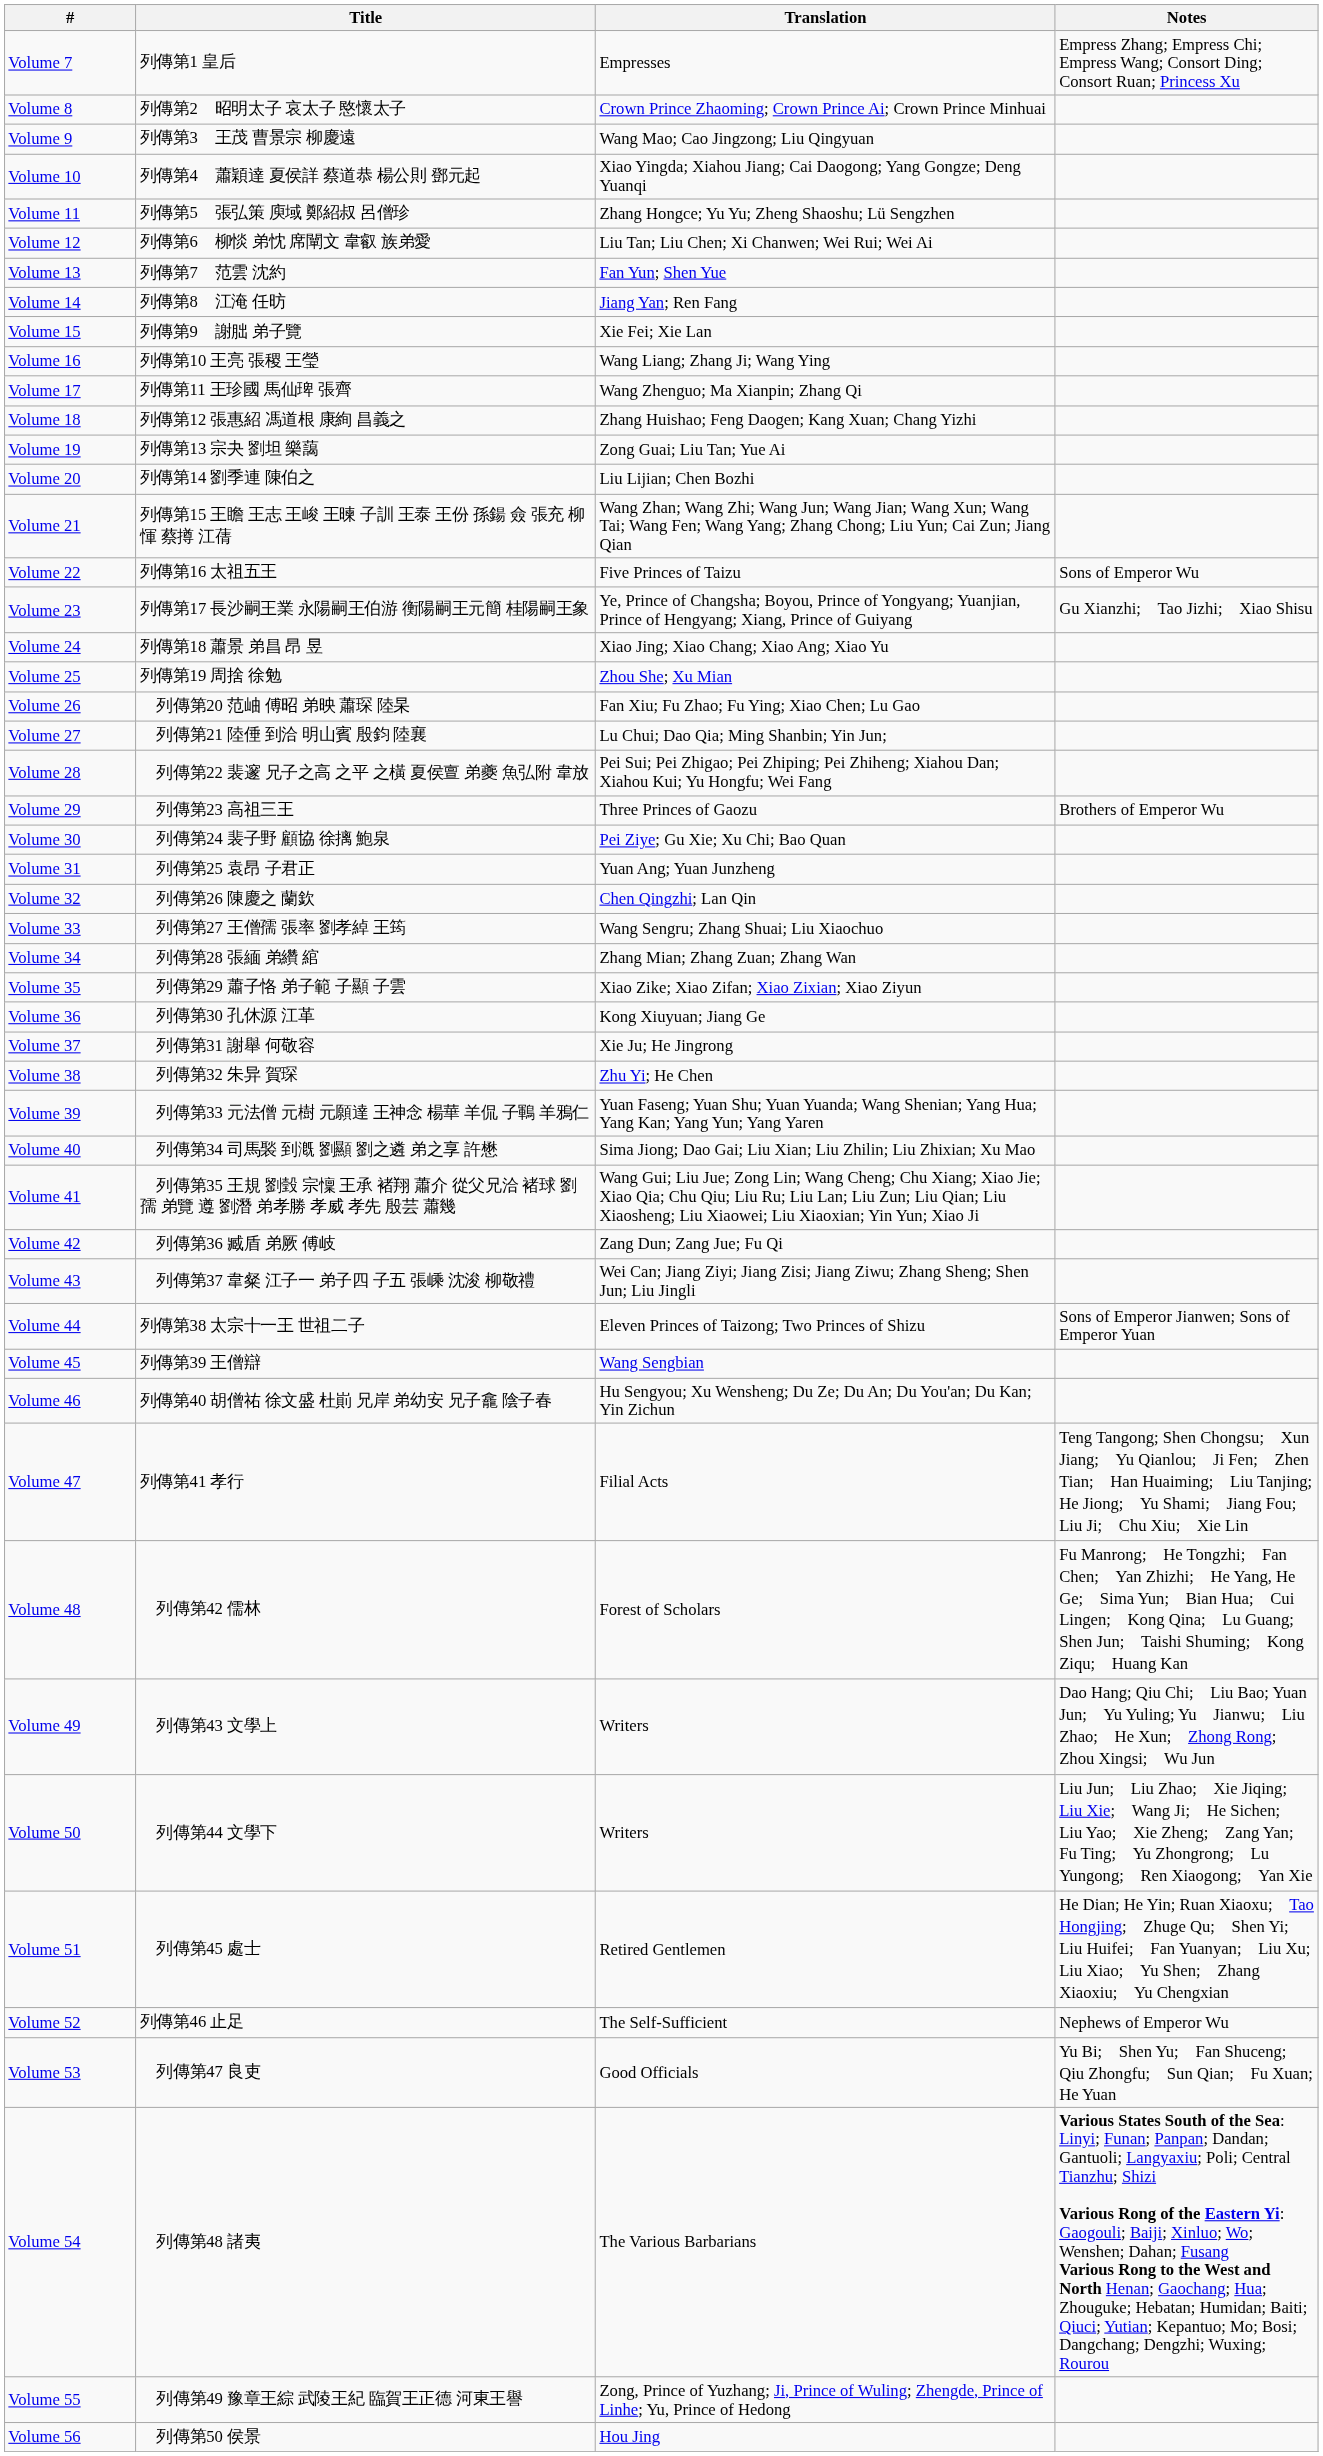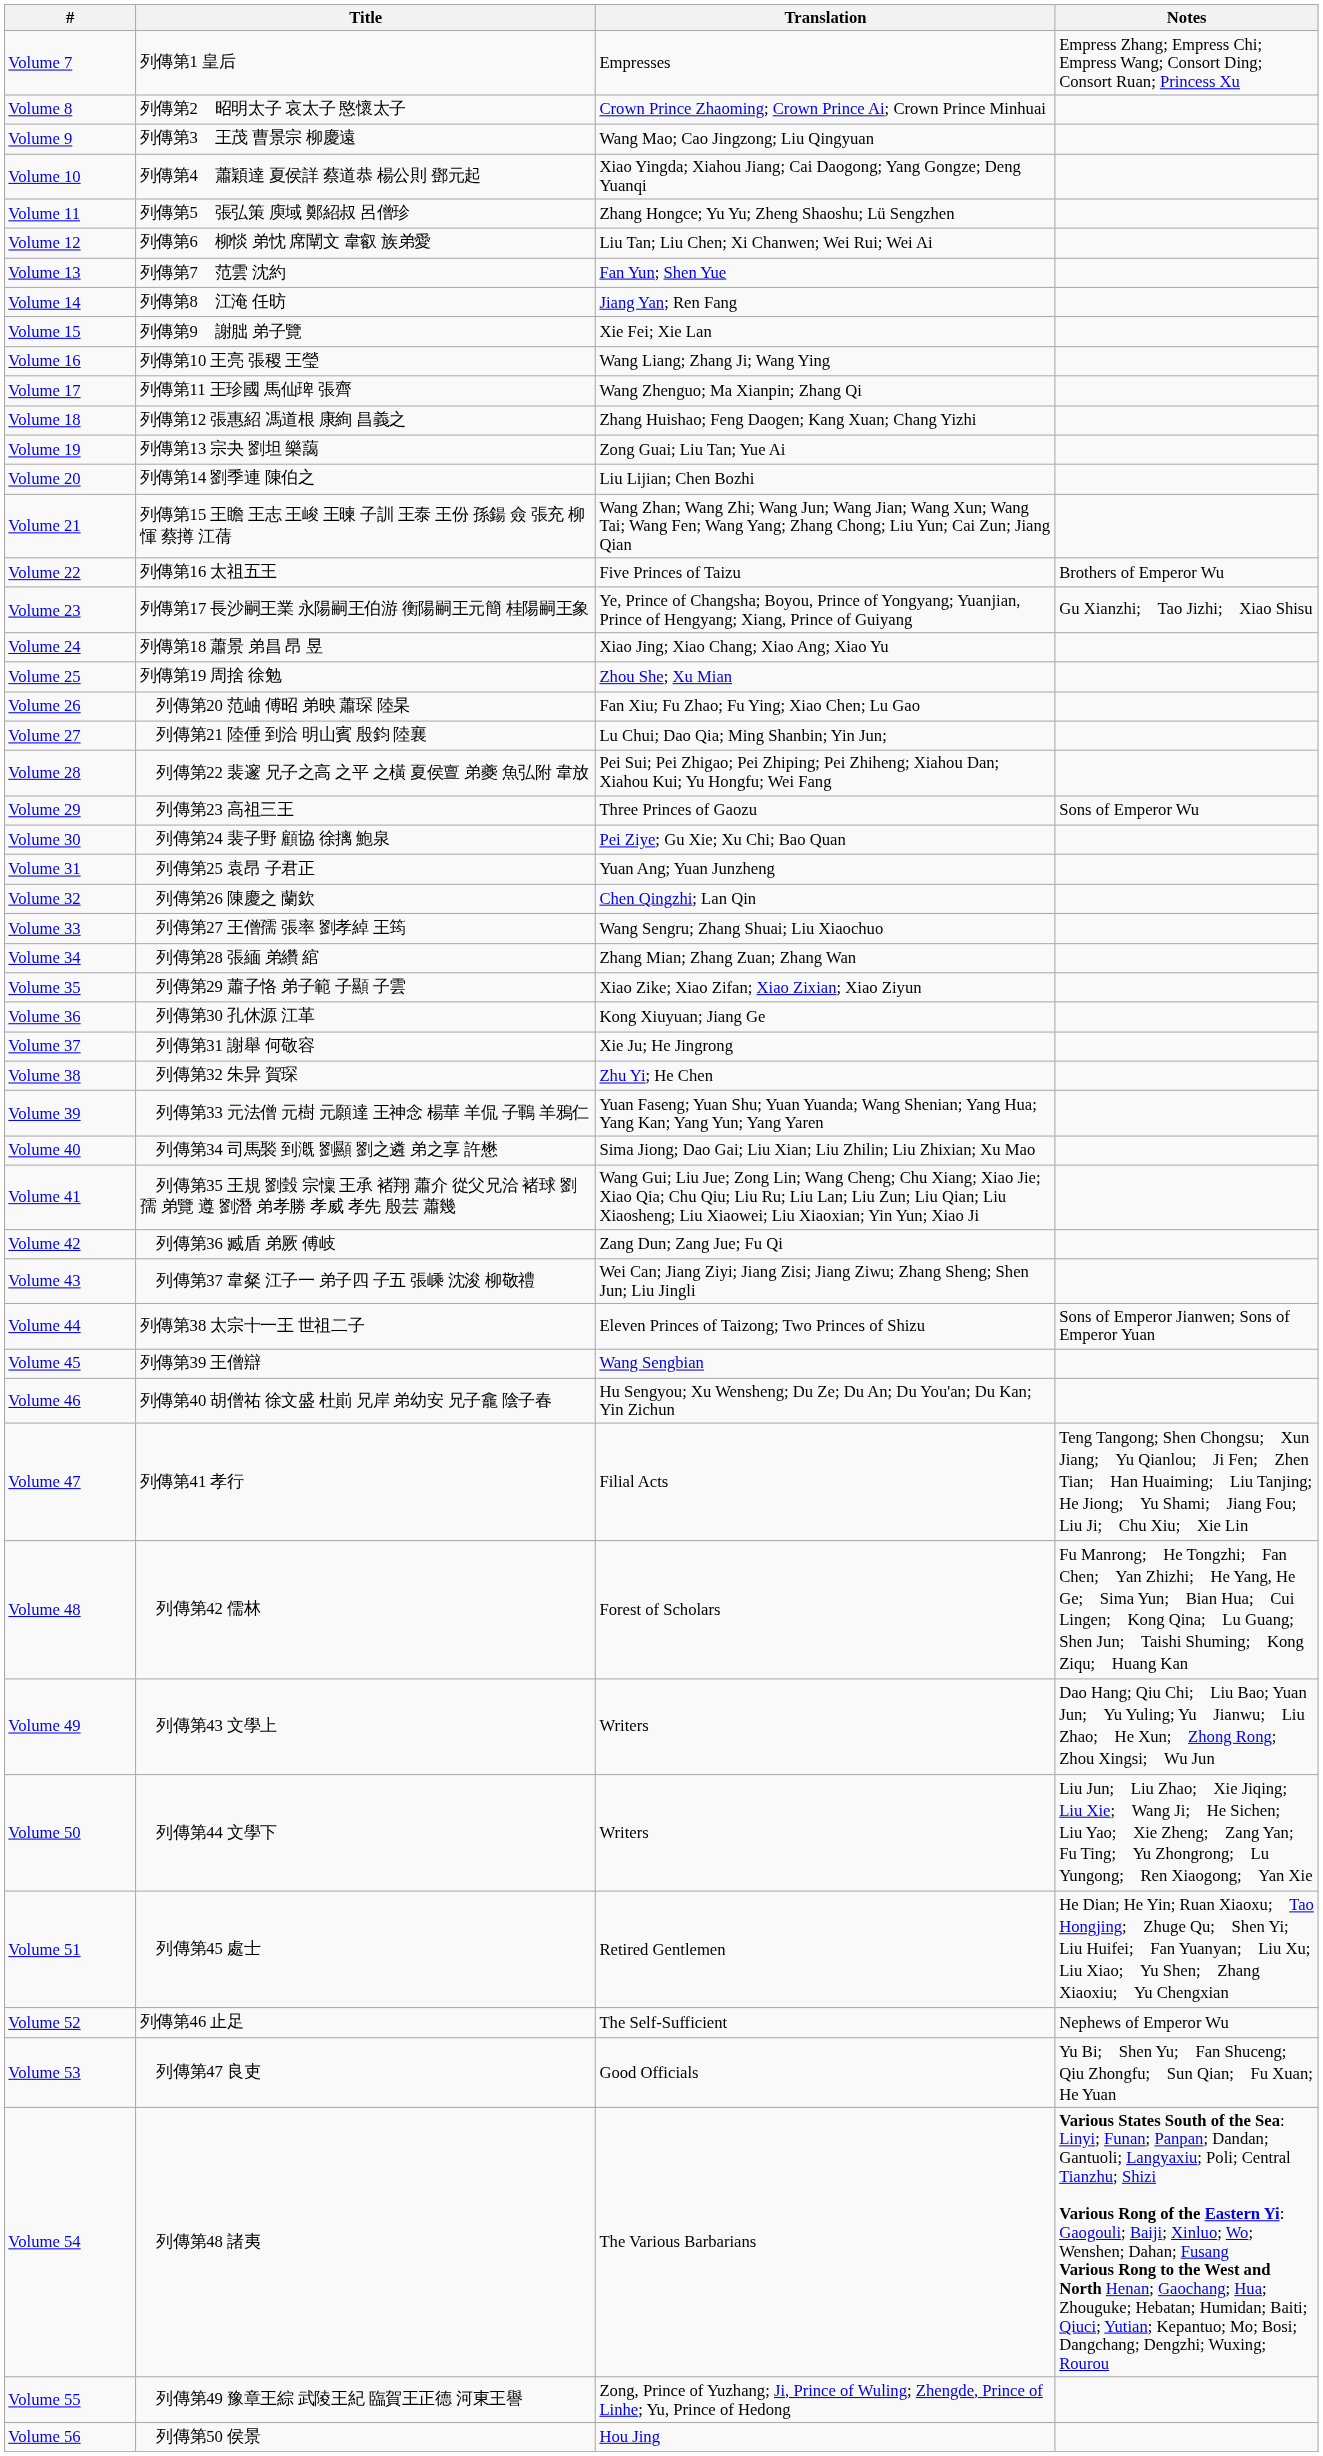(1129, 572) Sons of Emperor Wu -> (1142, 572) Brothers of Emperor Wu
(1142, 810) Brothers of Emperor Wu -> (1129, 810) Sons of Emperor Wu
